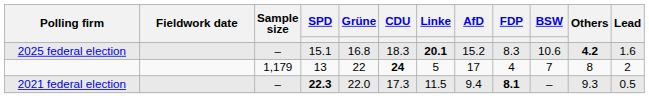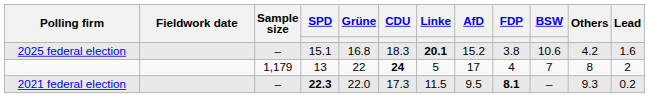(511, 51) 8.3 -> (511, 51) 3.8
(590, 51) bold -> (590, 51) normal
(474, 85) 9.4 -> (474, 85) 9.5
(628, 85) 0.5 -> (628, 85) 0.2
